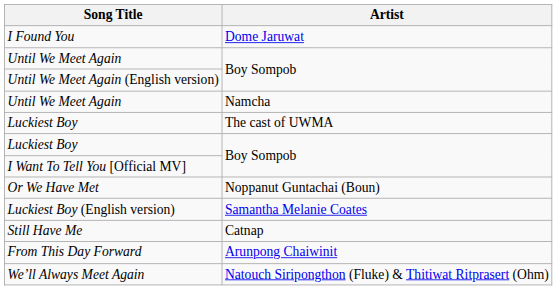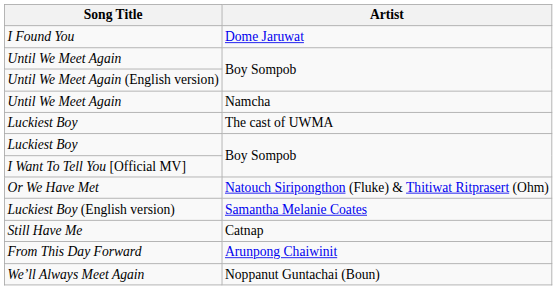(302, 187) Noppanut Guntachai (Boun) -> (387, 187) Natouch Siripongthon (Fluke) & Thitiwat Ritprasert (Ohm)
(387, 274) Natouch Siripongthon (Fluke) & Thitiwat Ritprasert (Ohm) -> (302, 274) Noppanut Guntachai (Boun)
